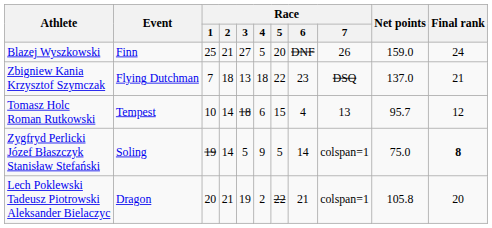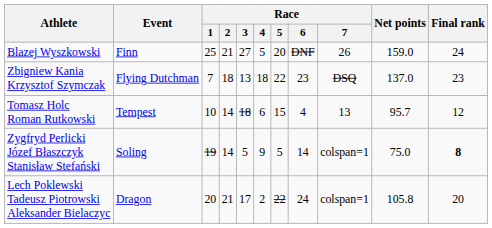(458, 78) 21 -> (458, 78) 23
(245, 200) 19 -> (245, 200) 17
(303, 200) 21 -> (303, 200) 24
